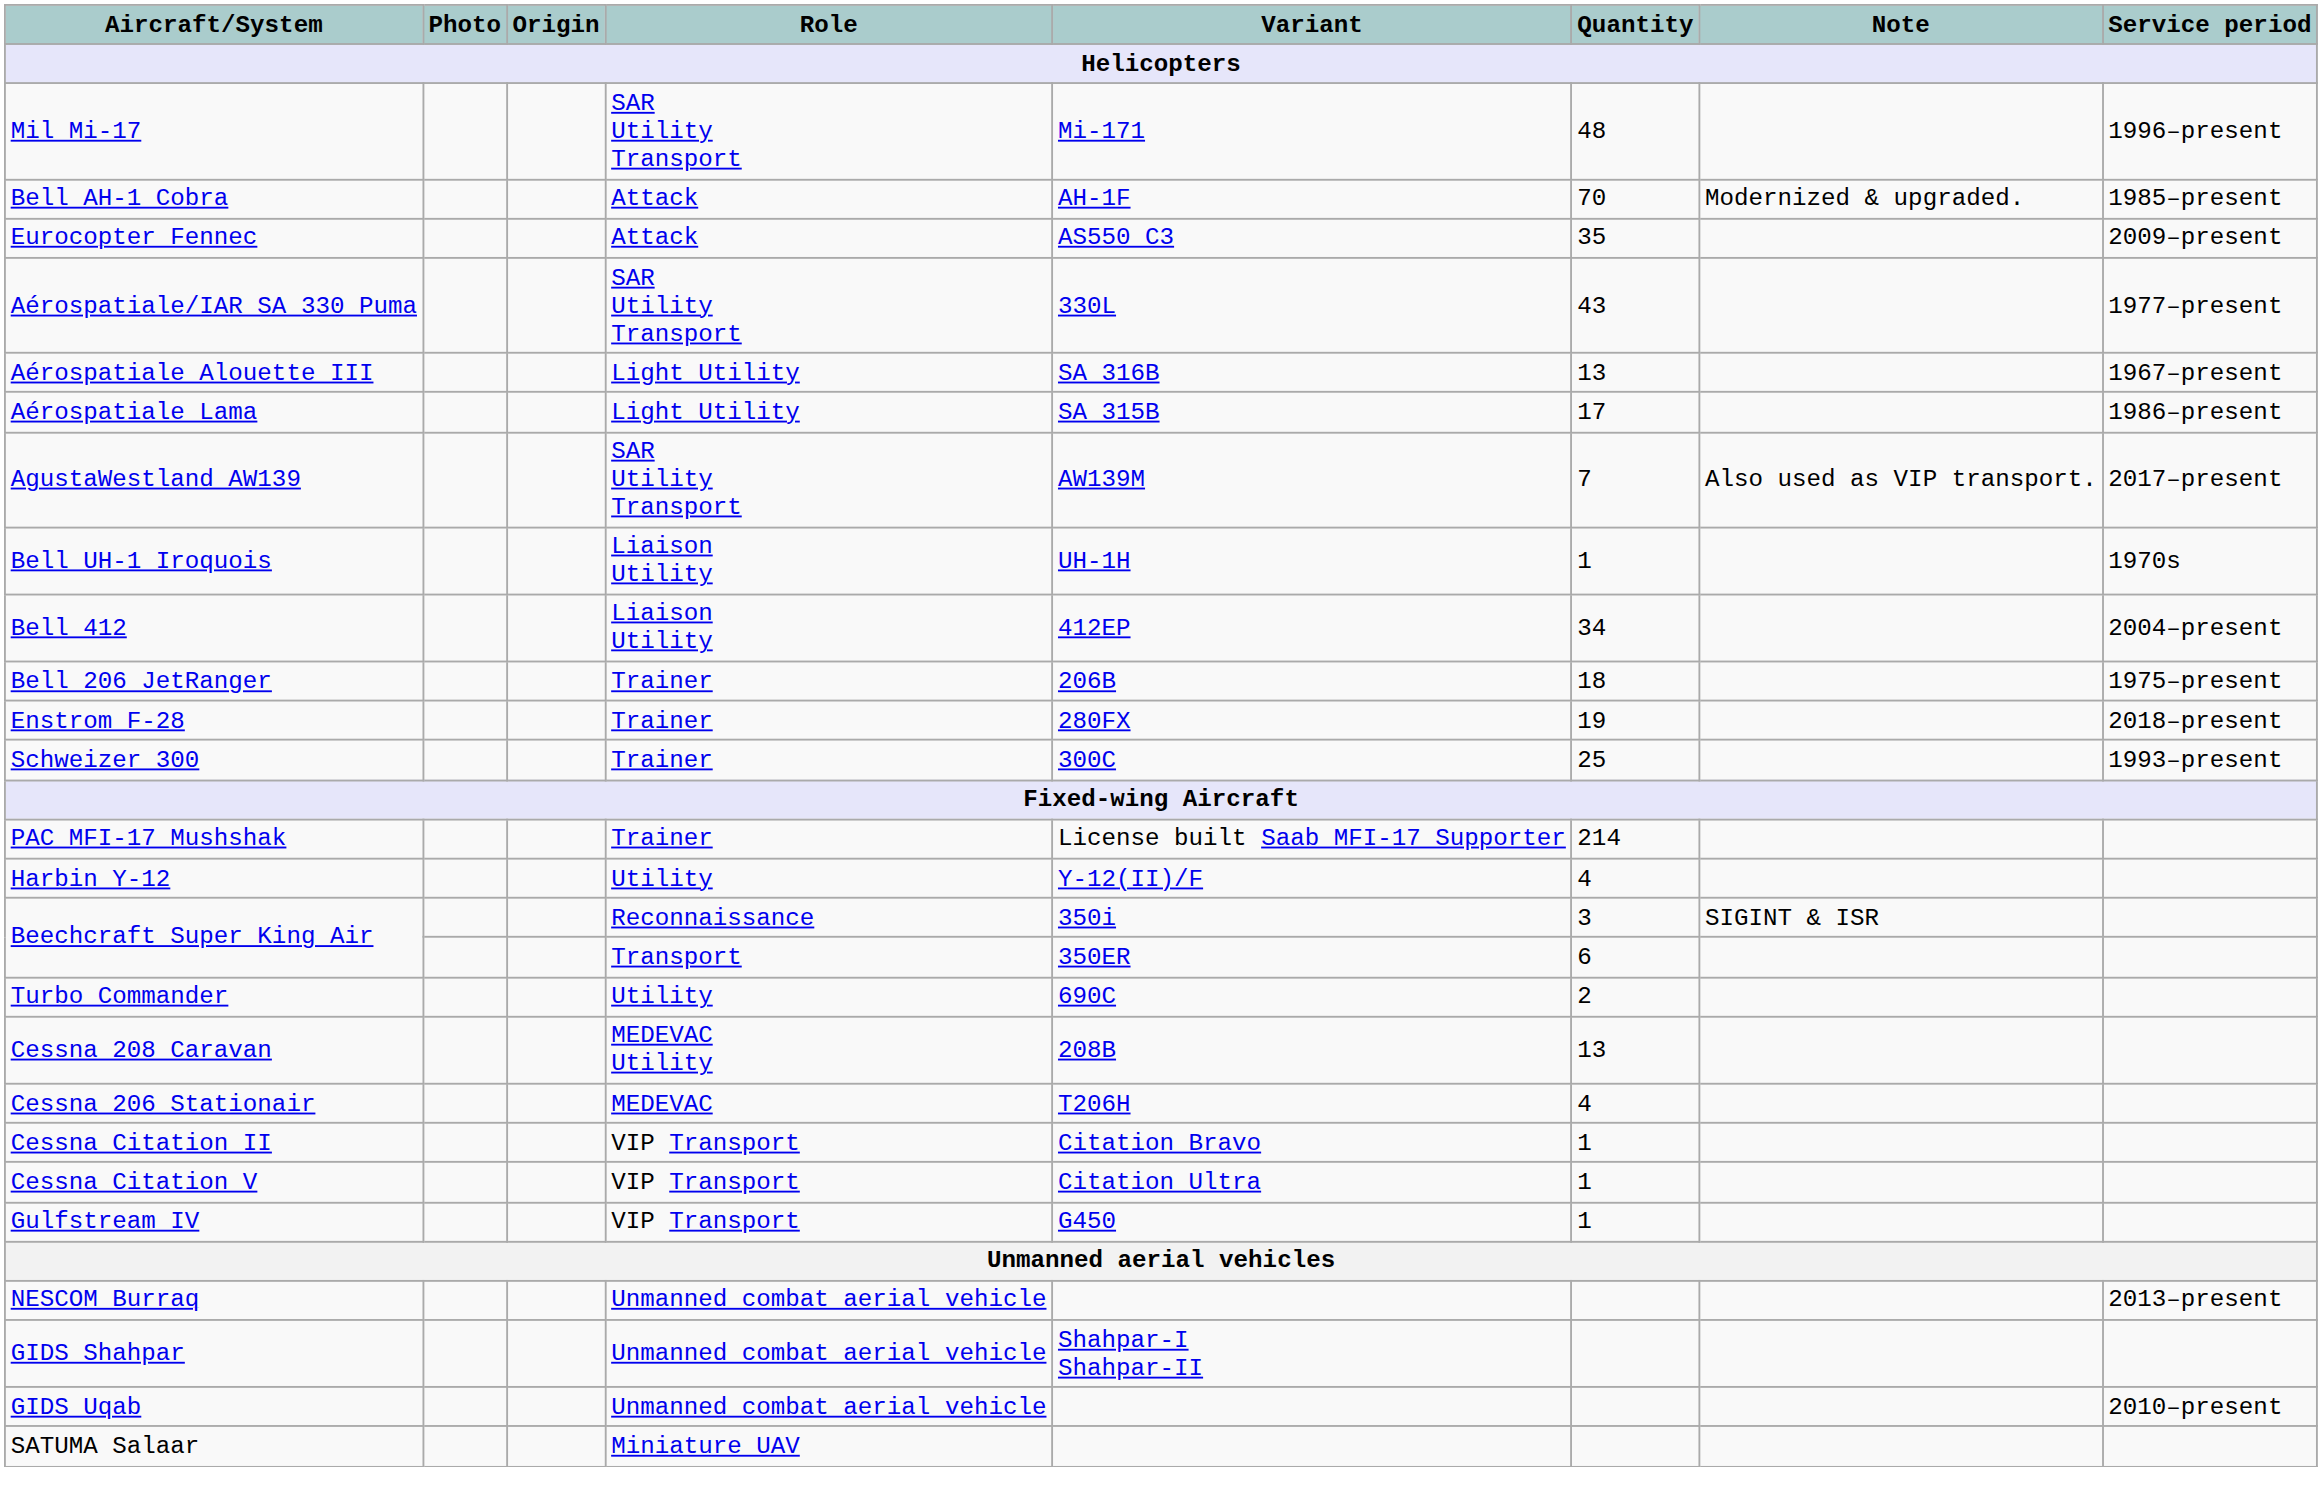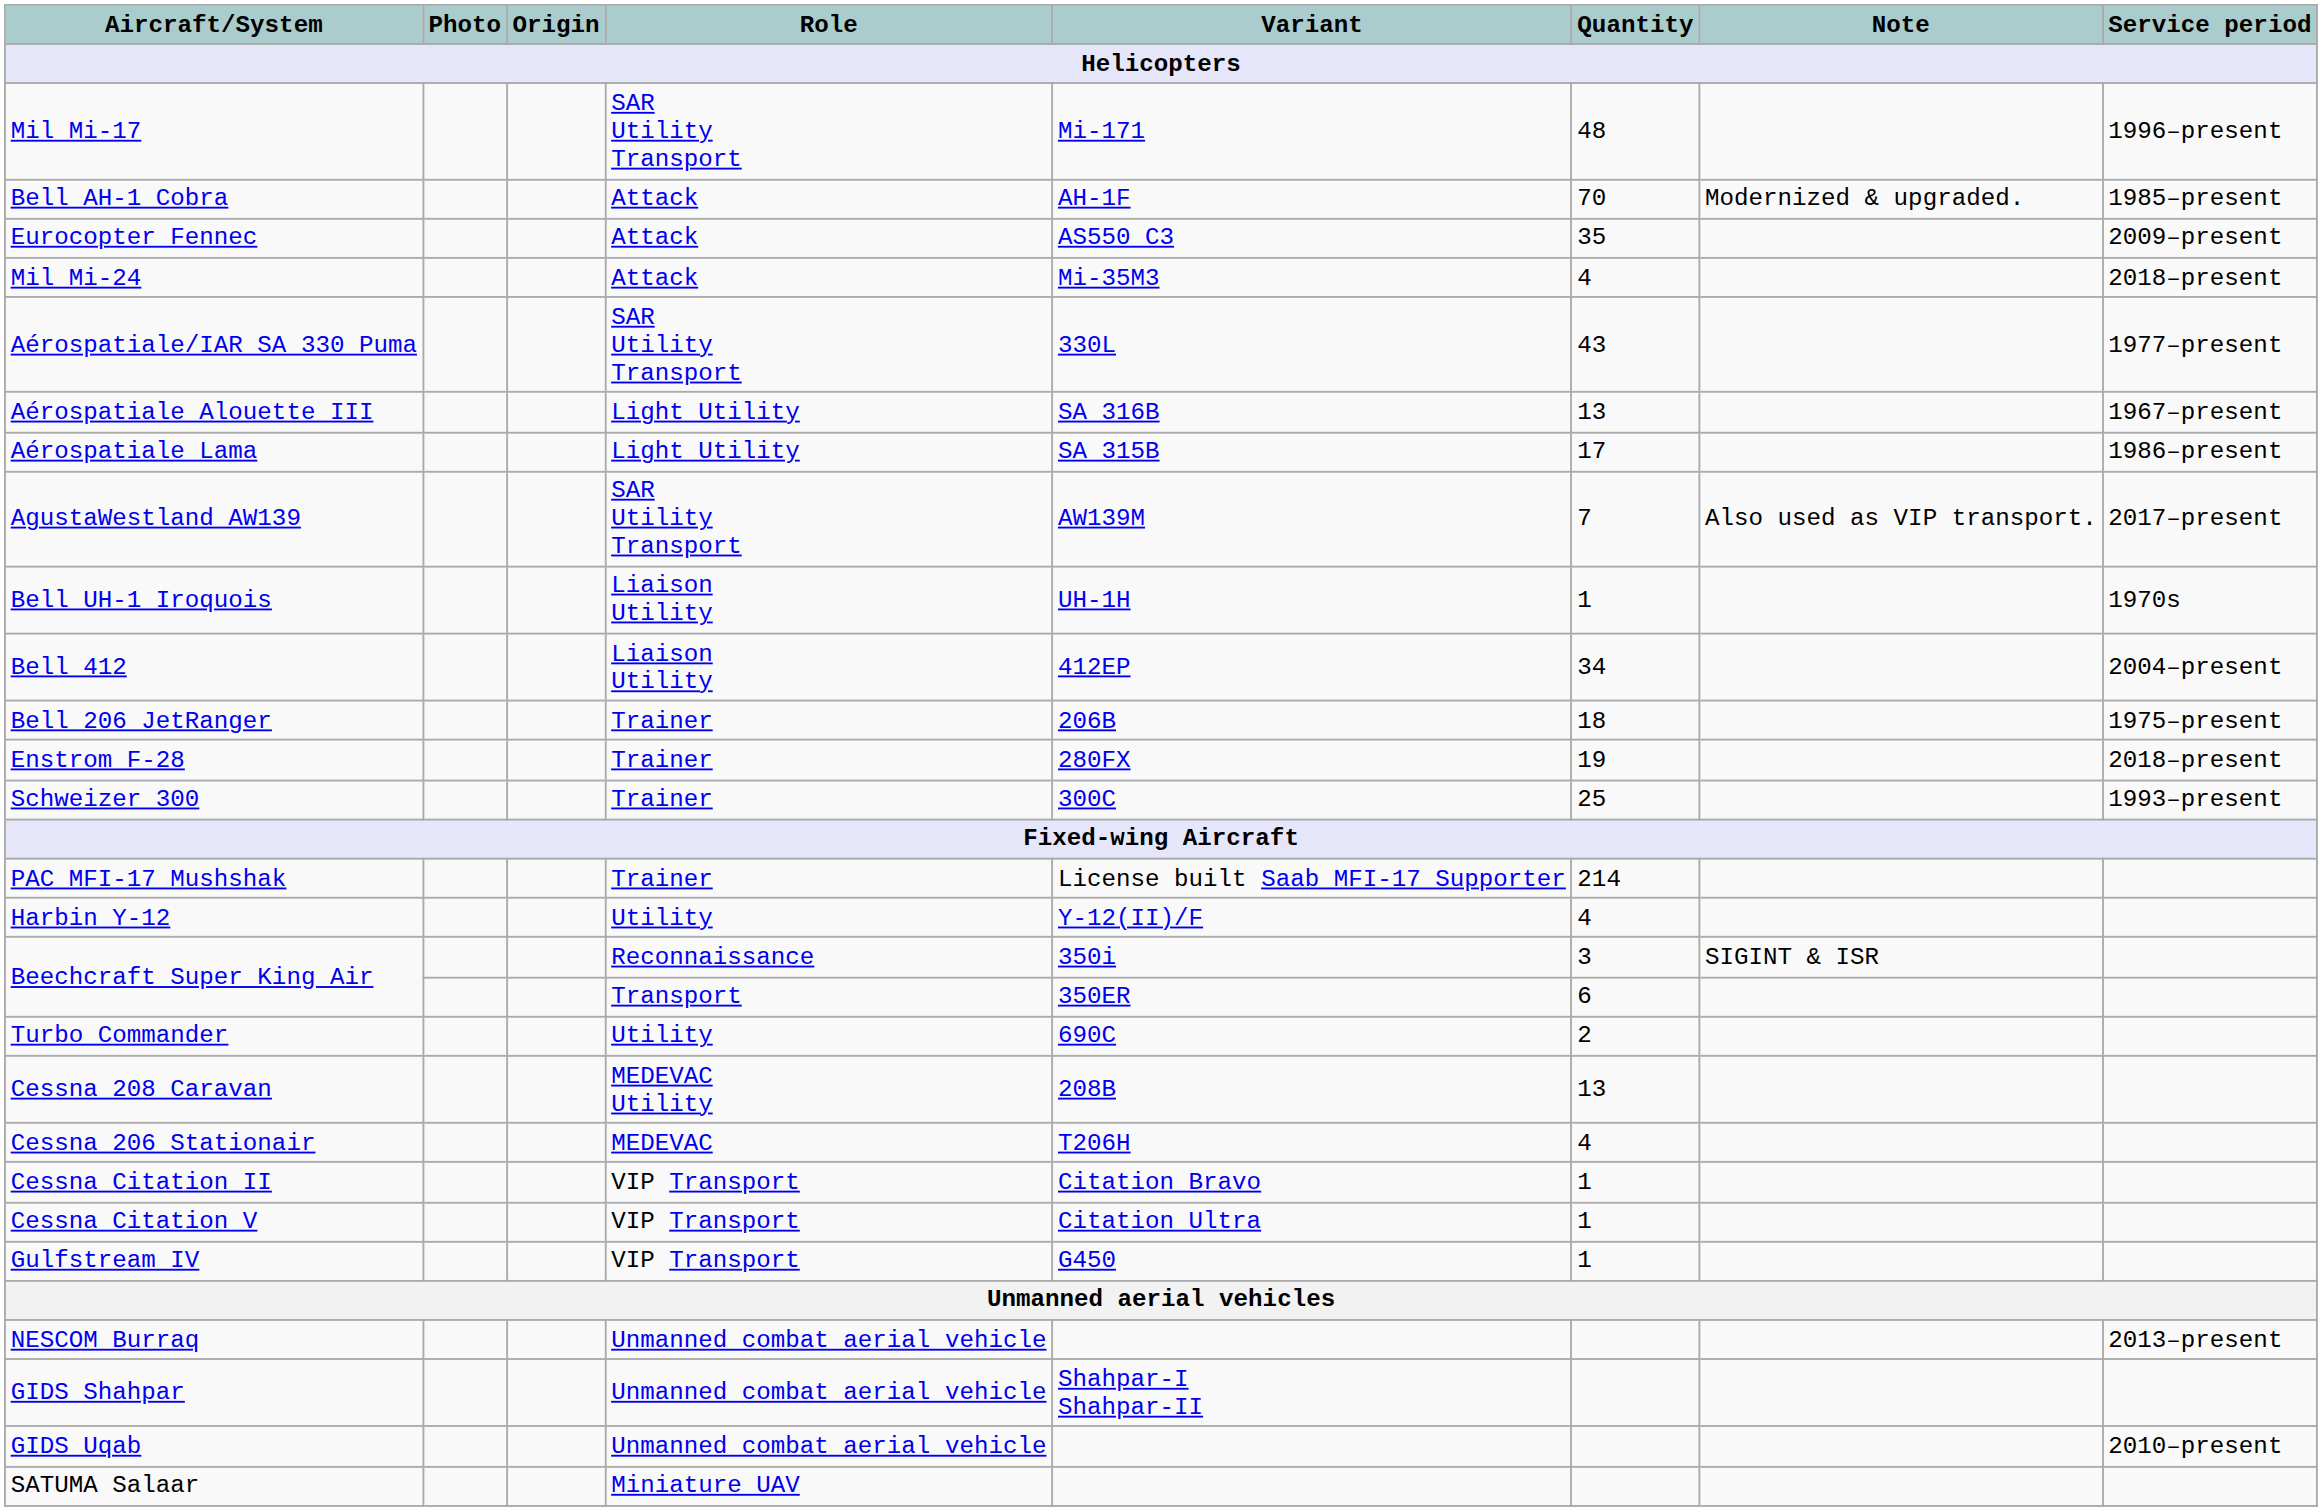+ row: (76, 277)
